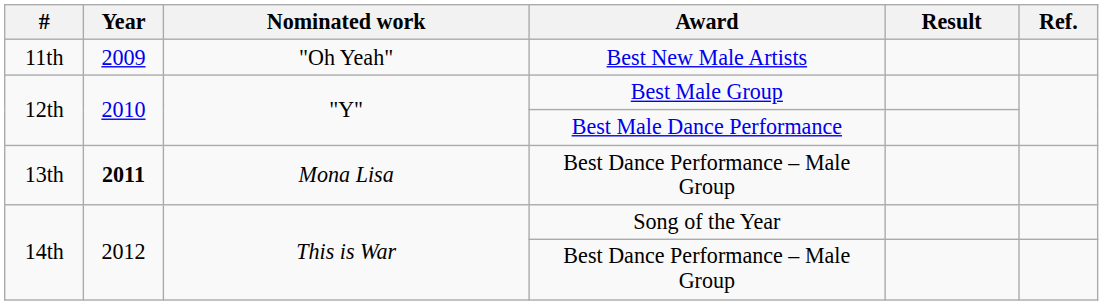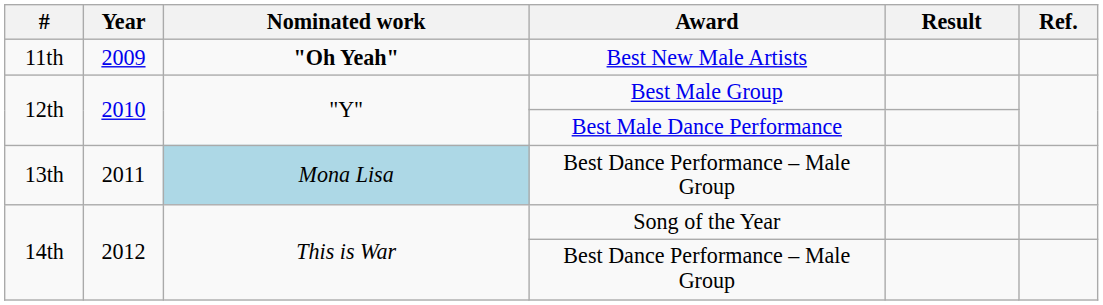(346, 57) normal -> (346, 57) bold
(123, 174) bold -> (123, 174) normal
(346, 174) no background -> (346, 174) lightblue background
